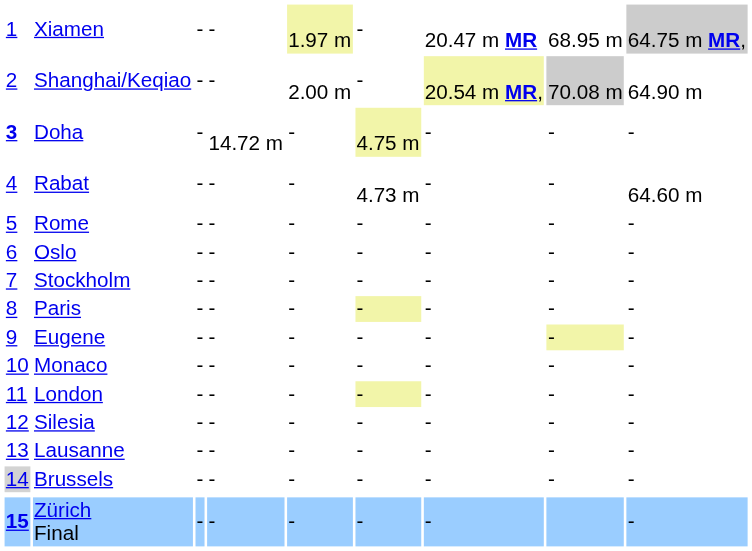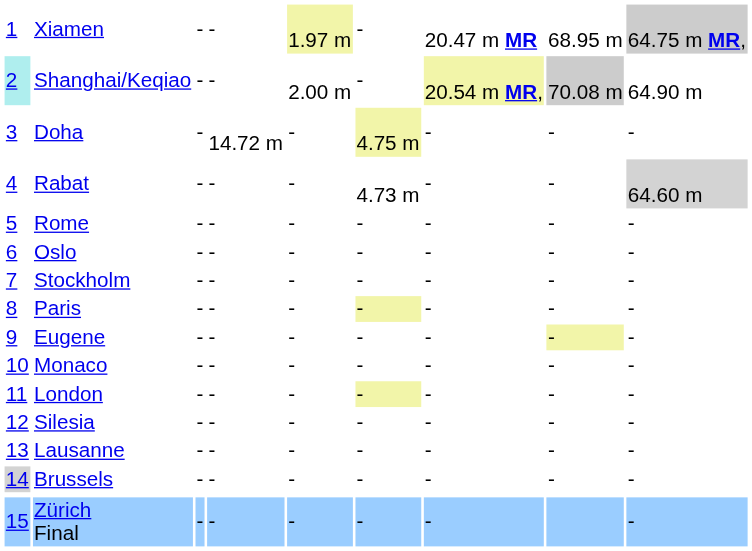(12, 80) no background -> (12, 80) paleturquoise background
(12, 132) bold -> (12, 132) normal
(665, 195) no background -> (665, 195) lightgrey background
(17, 521) bold -> (17, 521) normal
